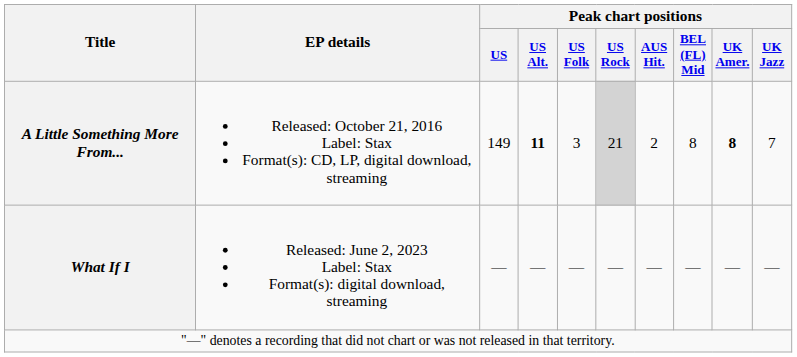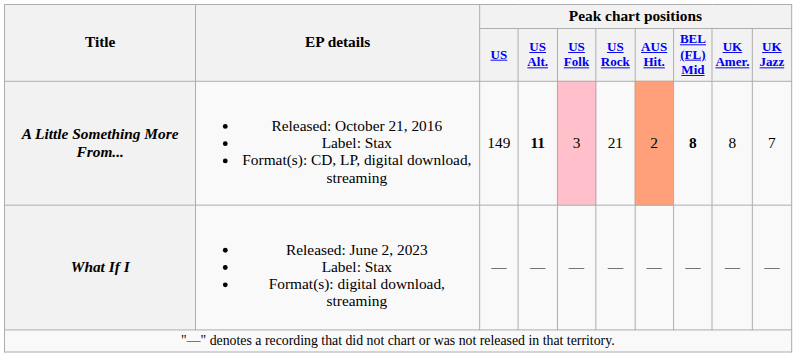(576, 143) no background -> (576, 143) pink background
(615, 143) lightgrey background -> (615, 143) no background
(654, 143) no background -> (654, 143) lightsalmon background
(693, 143) normal -> (693, 143) bold
(732, 143) bold -> (732, 143) normal
